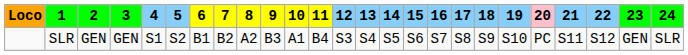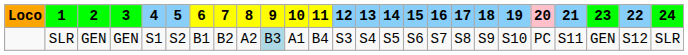columns swapped: (603, 16) <-> (635, 16)
(273, 39) no background -> (273, 39) lightblue background
